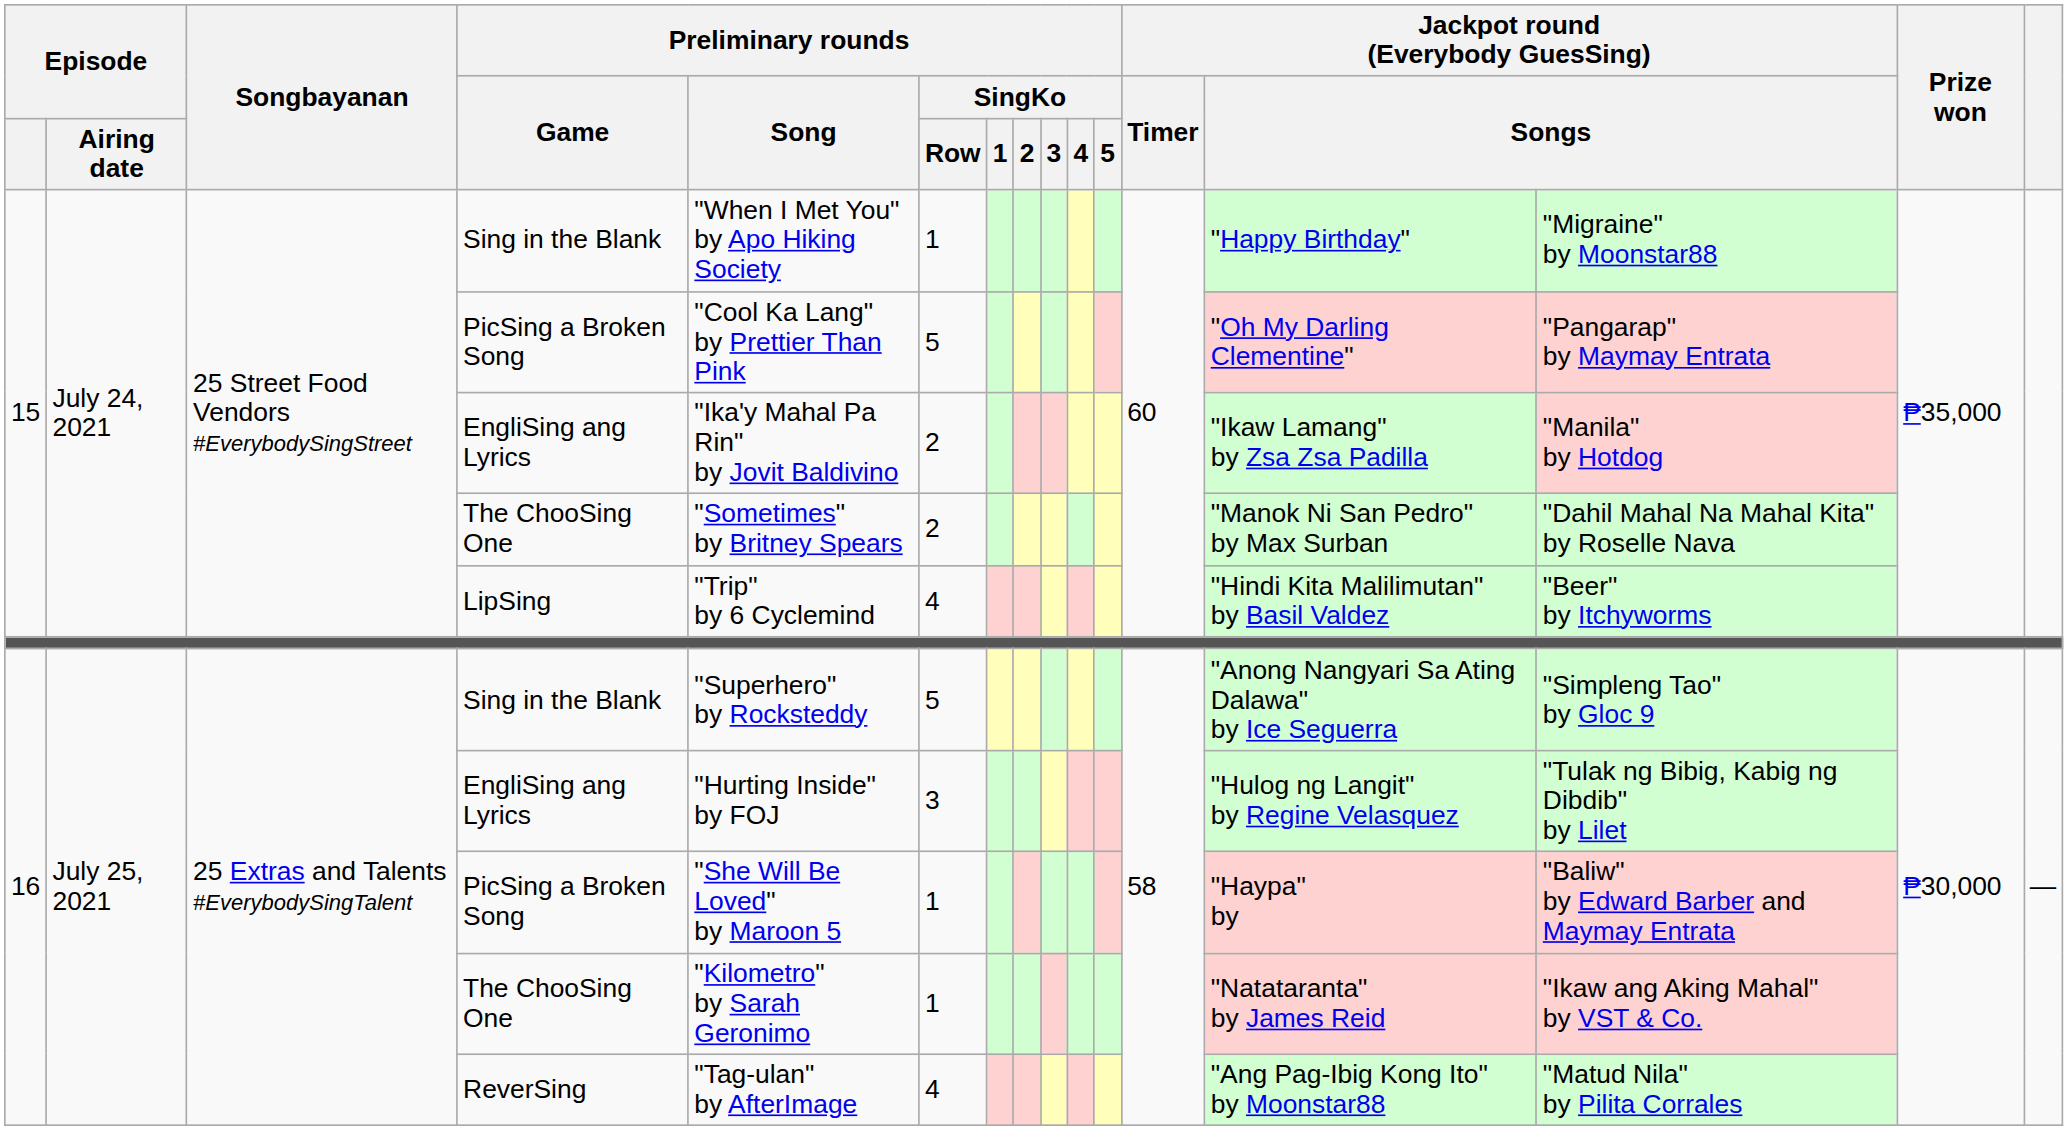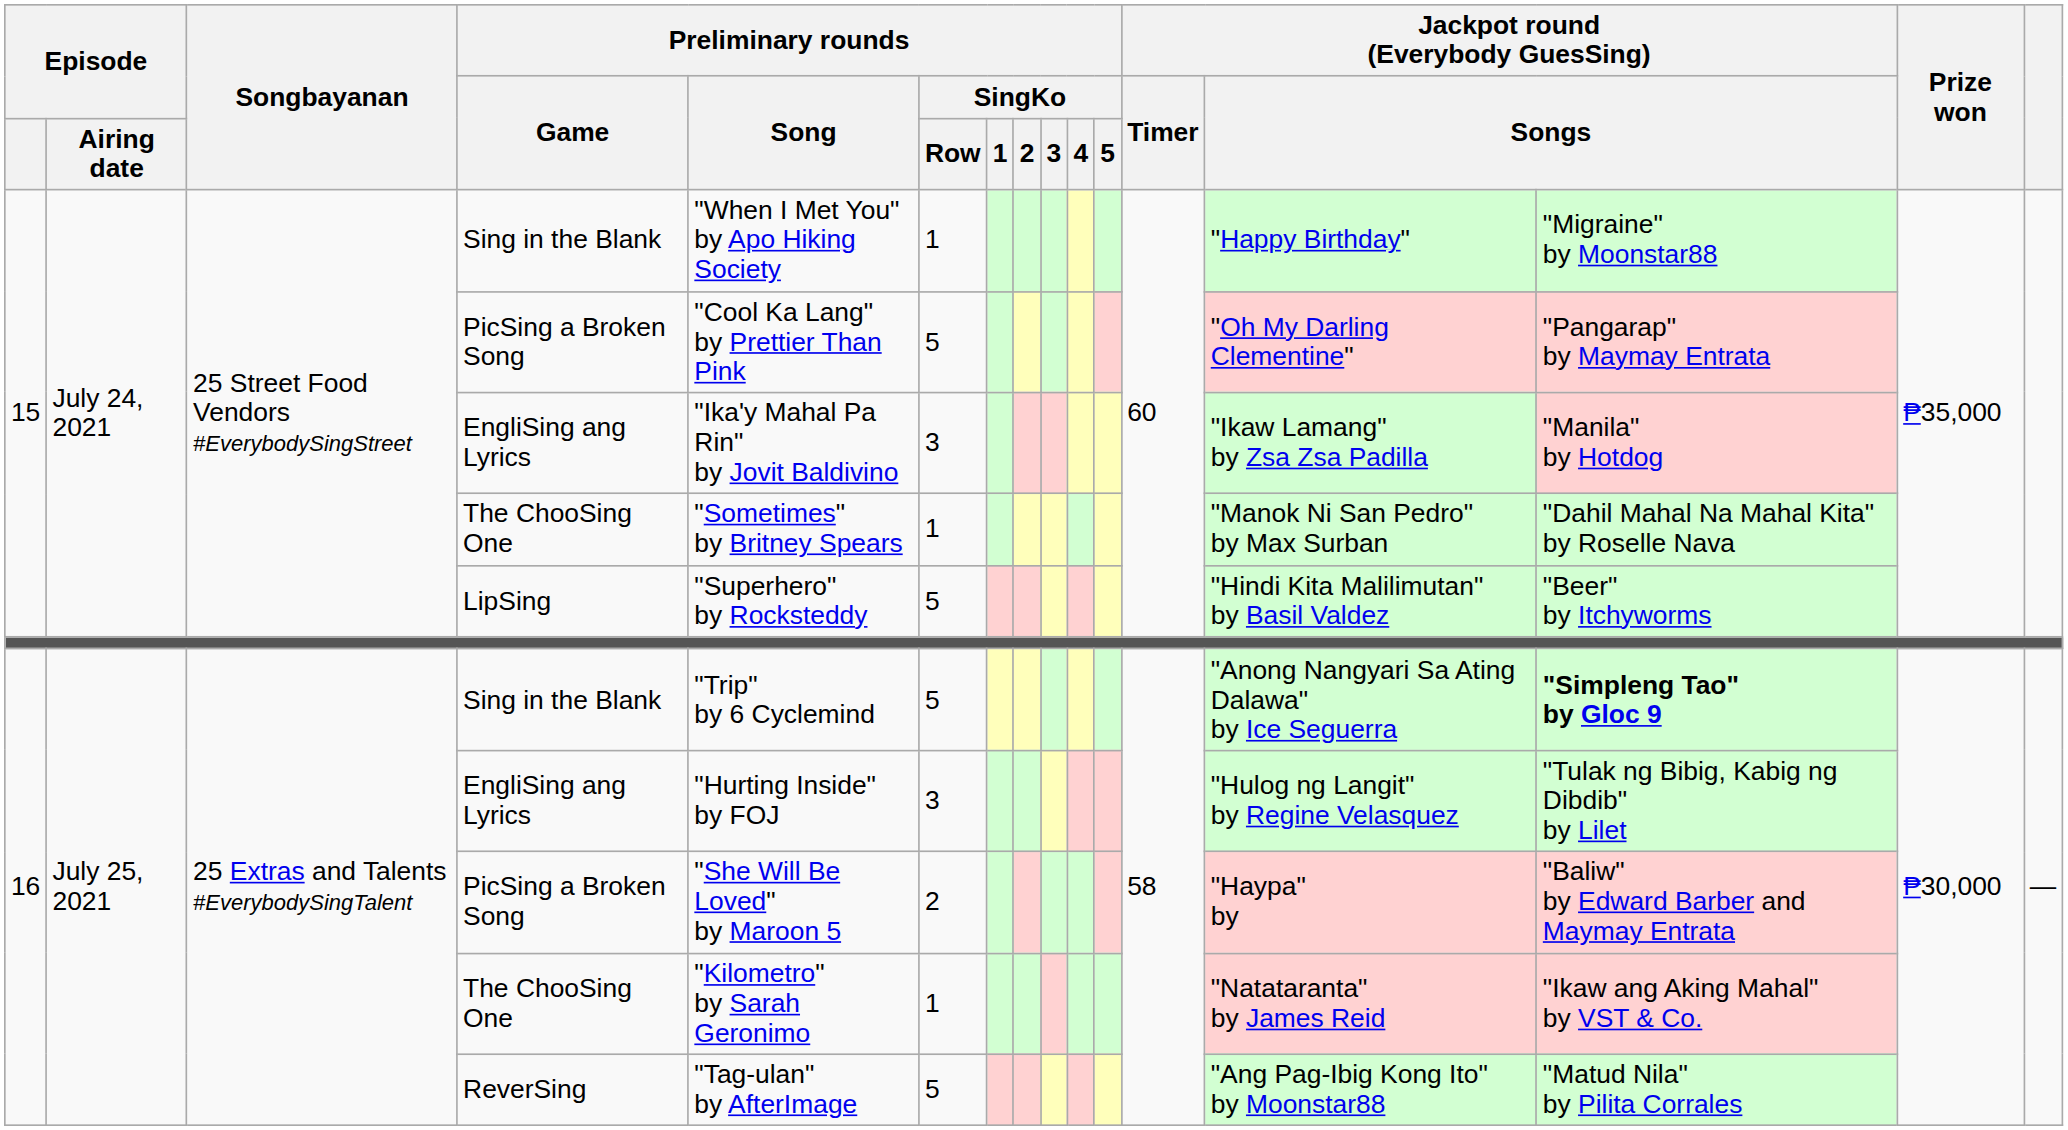(932, 442) 2 -> (932, 442) 3
(932, 529) 2 -> (932, 529) 1
(785, 600) "Trip" by 6 Cyclemind -> (781, 600) "Superhero" by Rocksteddy
(932, 600) 4 -> (932, 600) 5
(781, 699) "Superhero" by Rocksteddy -> (785, 699) "Trip" by 6 Cyclemind
(1632, 699) normal -> (1641, 699) bold
(932, 901) 1 -> (932, 901) 2
(932, 1089) 4 -> (932, 1089) 5
